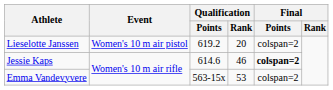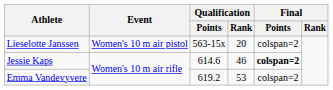(209, 44) 619.2 -> (209, 44) 563-15x
(209, 77) 563-15x -> (209, 77) 619.2
